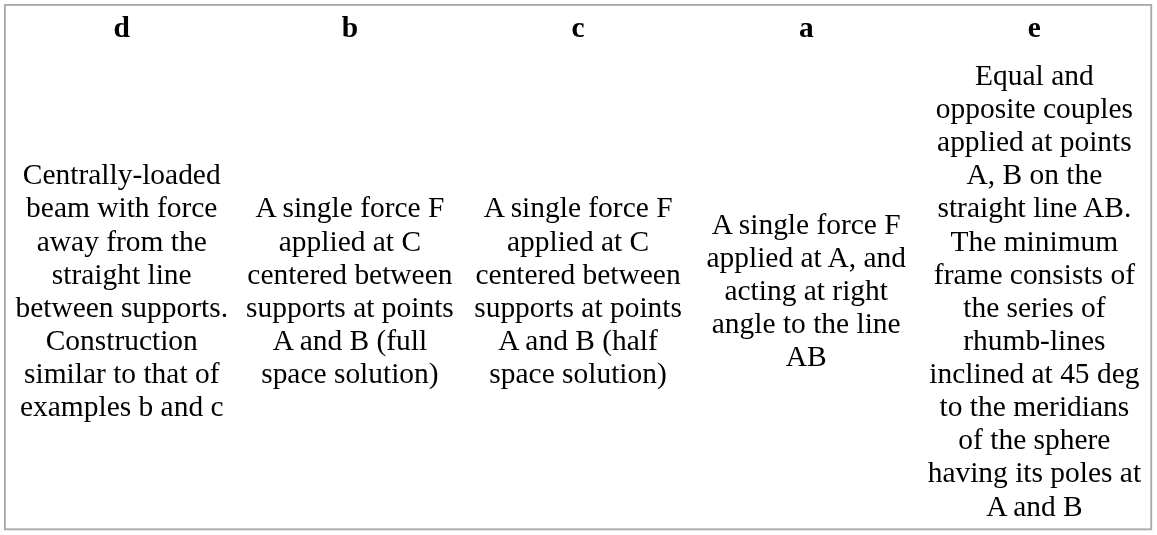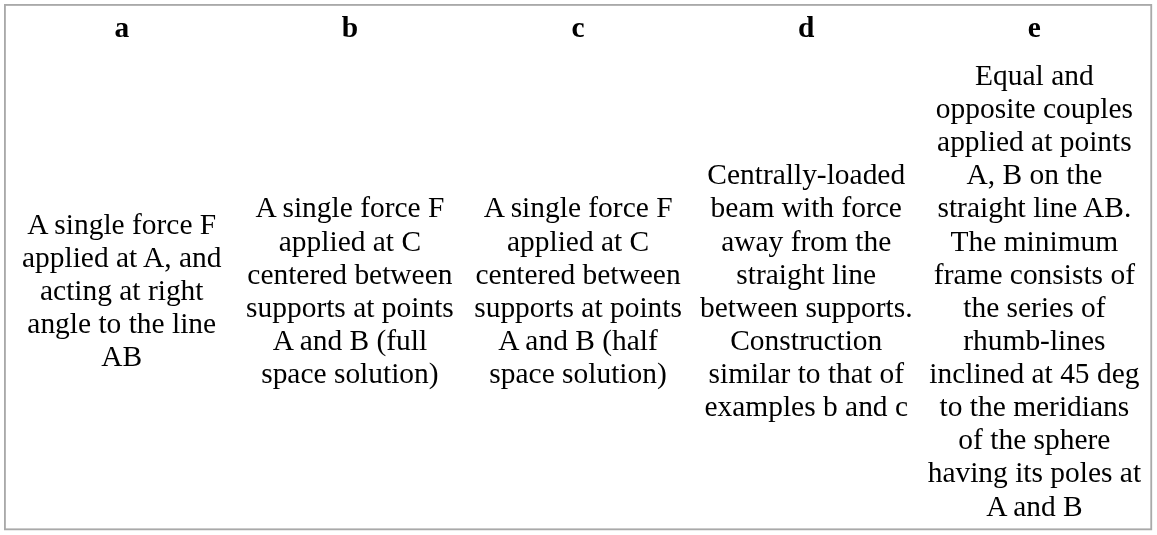columns swapped: (806, 27) <-> (122, 27)
